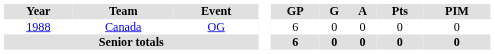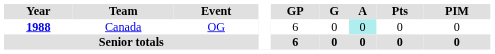(38, 26) normal -> (38, 26) bold
(363, 26) no background -> (363, 26) paleturquoise background
